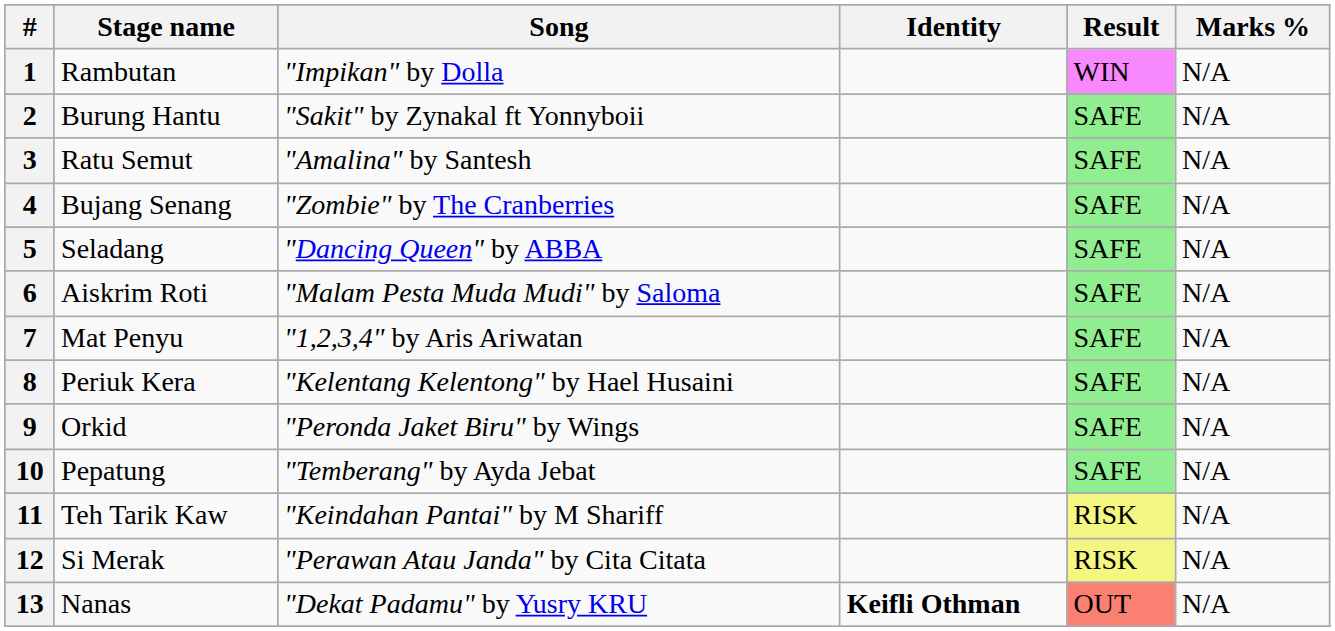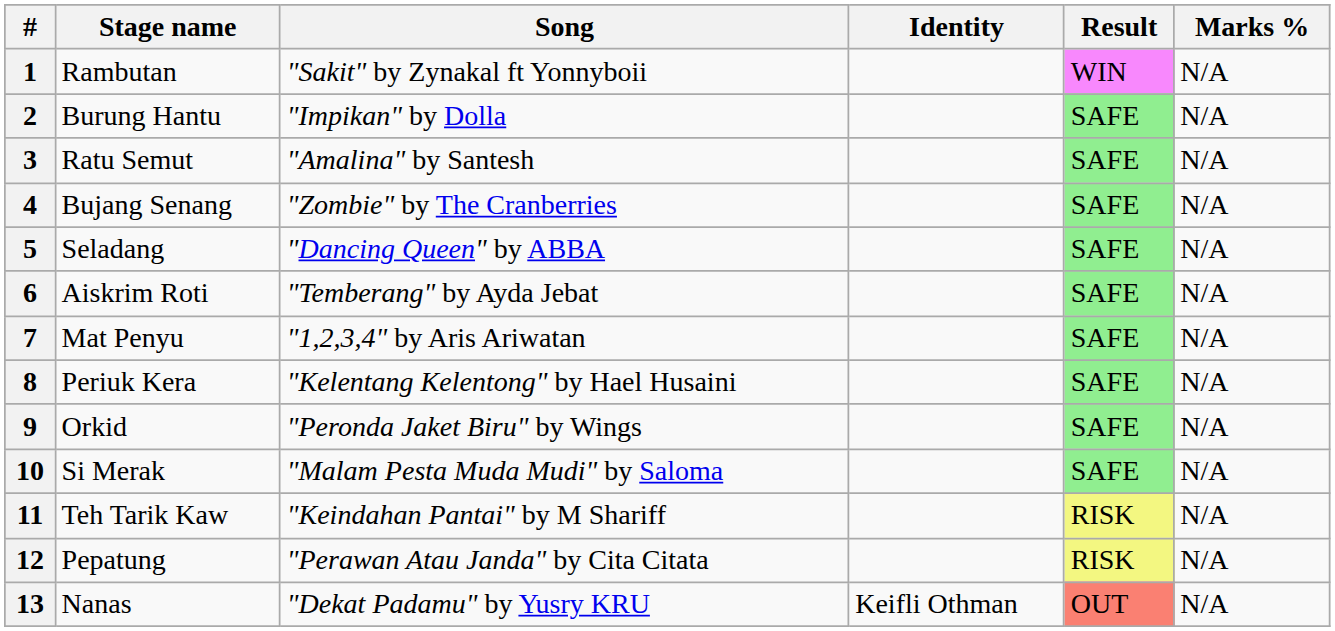(394, 71) "Impikan" by Dolla -> (467, 71) "Sakit" by Zynakal ft Yonnyboii
(464, 115) "Sakit" by Zynakal ft Yonnyboii -> (397, 115) "Impikan" by Dolla
(502, 293) "Malam Pesta Muda Mudi" by Saloma -> (443, 293) "Temberang" by Ayda Jebat
(113, 470) Pepatung -> (113, 470) Si Merak
(440, 470) "Temberang" by Ayda Jebat -> (505, 470) "Malam Pesta Muda Mudi" by Saloma
(113, 559) Si Merak -> (114, 559) Pepatung
(933, 603) bold -> (936, 603) normal
